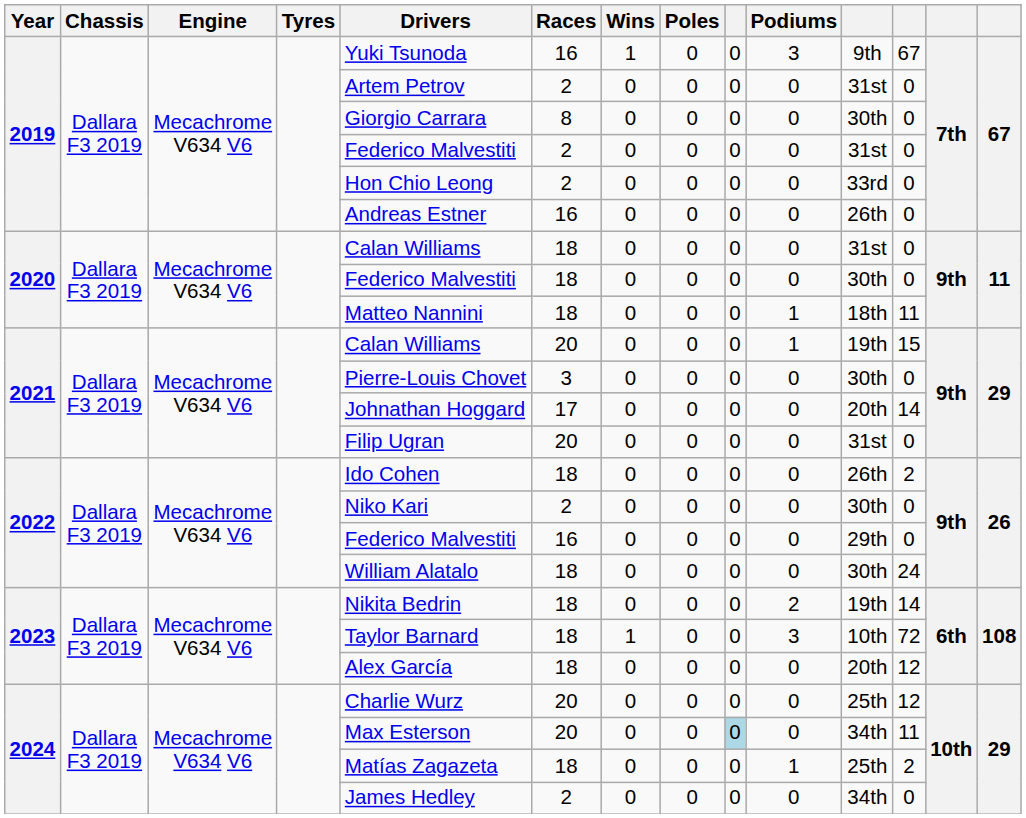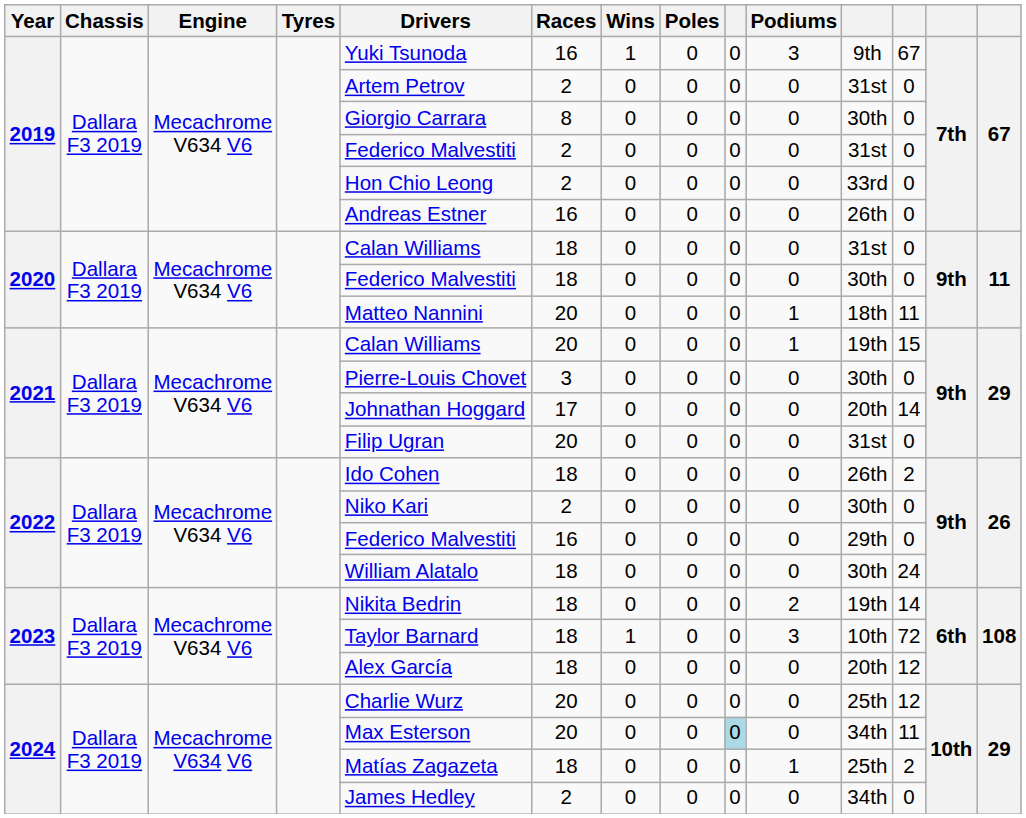(566, 312) 18 -> (566, 312) 20
